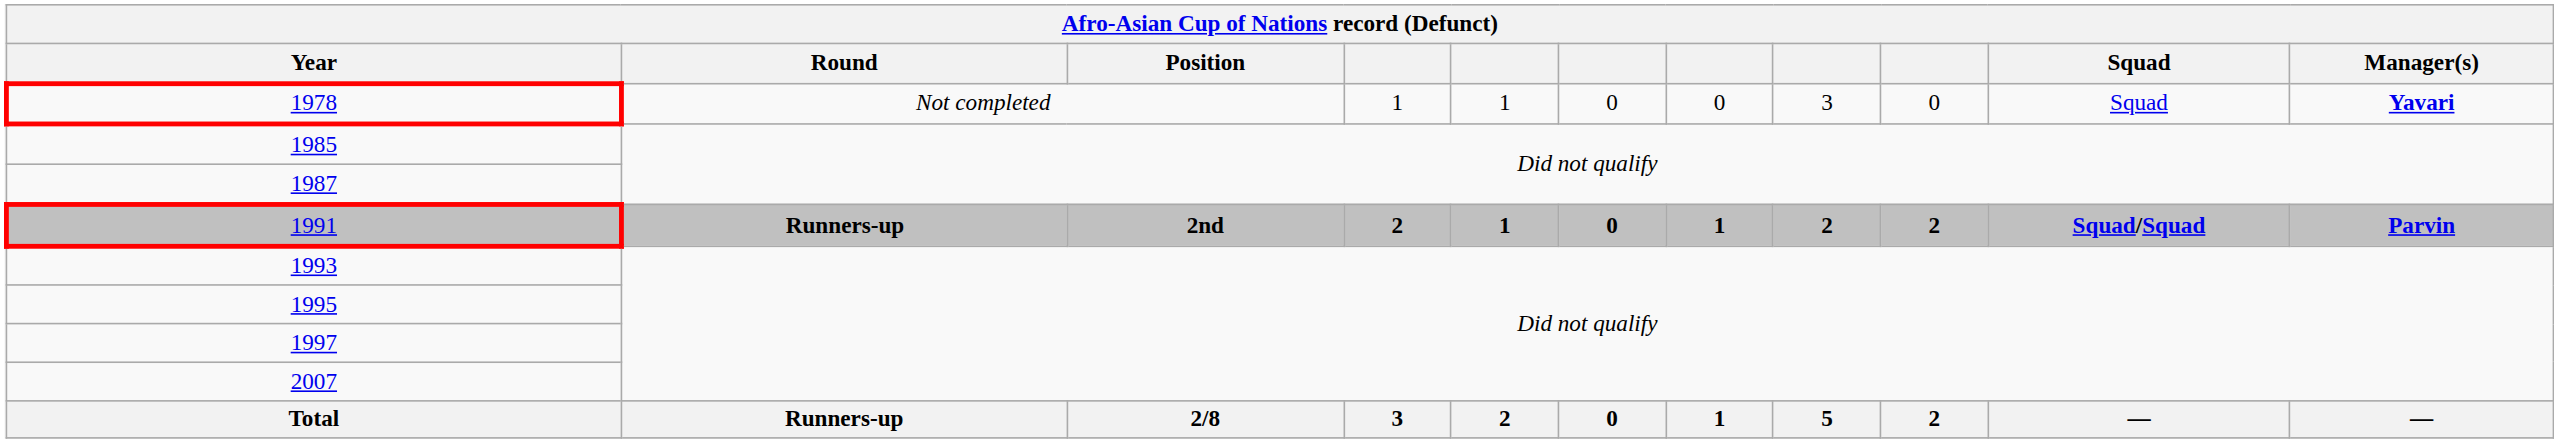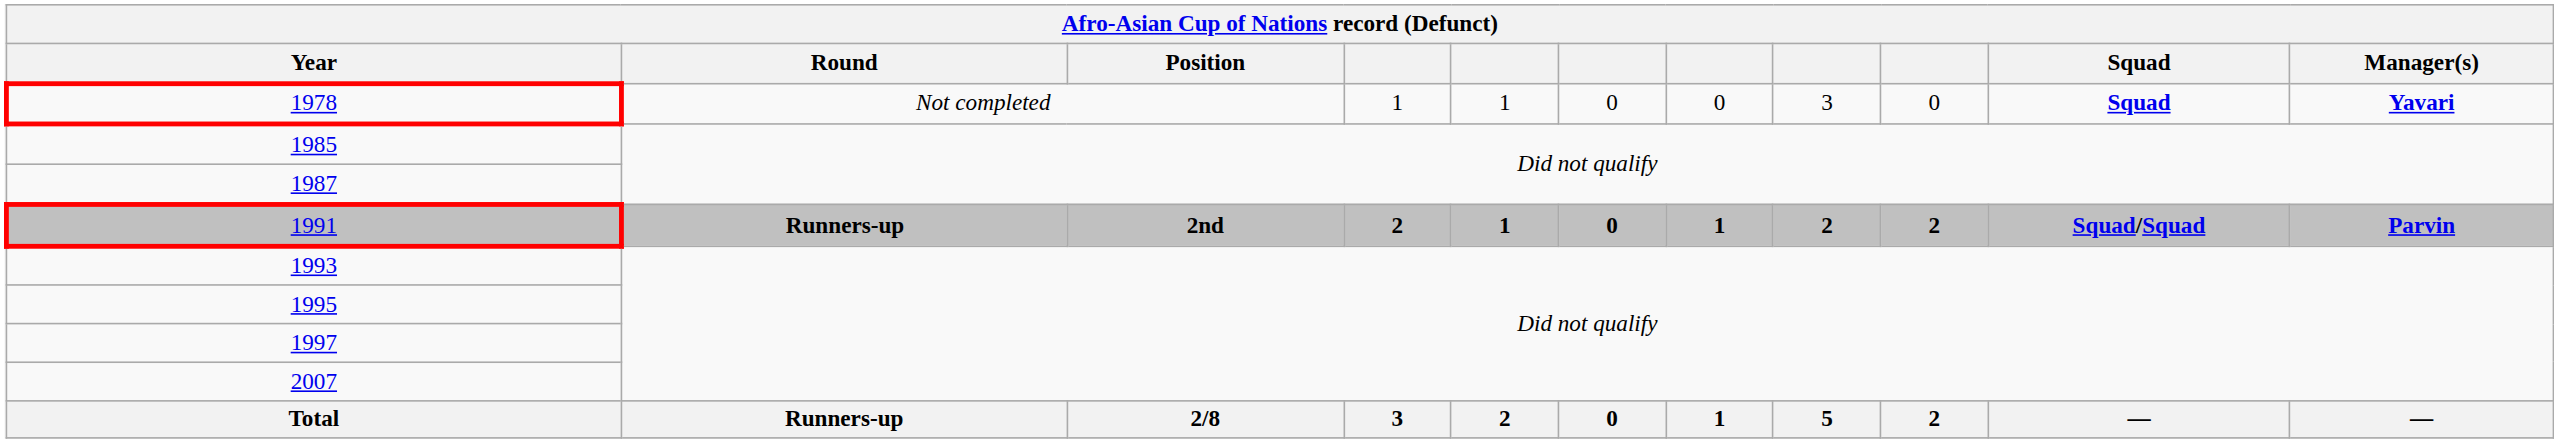(2139, 103) normal -> (2139, 103) bold
